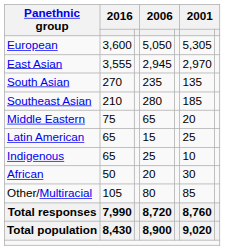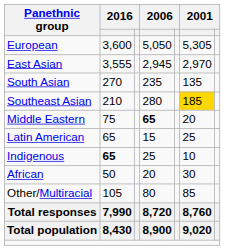(192, 100) no background -> (192, 100) gold background
(149, 119) normal -> (149, 119) bold
(109, 156) normal -> (109, 156) bold
